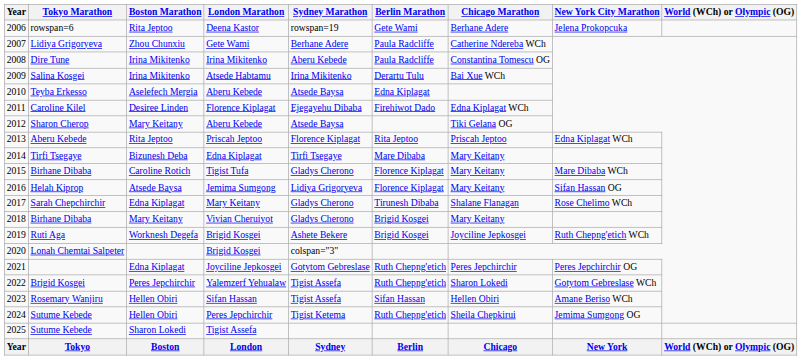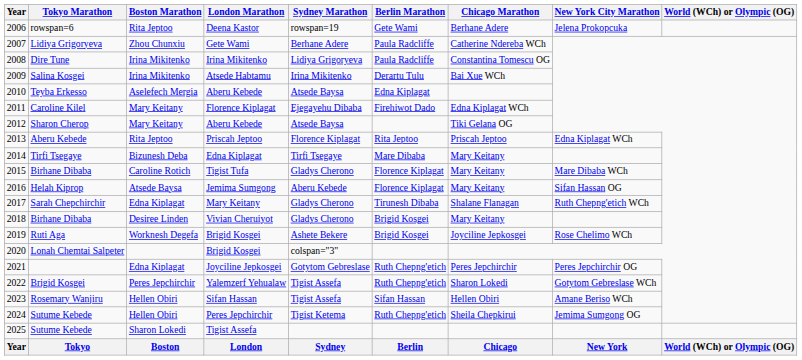(319, 59) Aberu Kebede -> (326, 59) Lidiya Grigoryeva
(159, 107) Desiree Linden -> (156, 107) Mary Keitany
(326, 187) Lidiya Grigoryeva -> (319, 187) Aberu Kebede
(593, 203) Rose Chelimo WCh -> (602, 203) Ruth Chepng'etich WCh
(156, 219) Mary Keitany -> (159, 219) Desiree Linden
(602, 235) Ruth Chepng'etich WCh -> (593, 235) Rose Chelimo WCh
